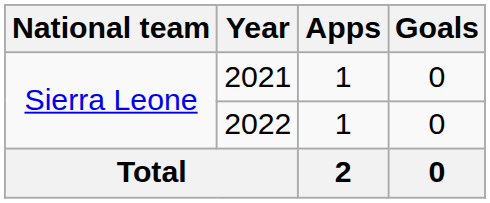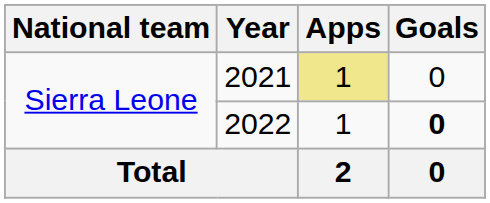(343, 76) no background -> (343, 76) khaki background
(437, 124) normal -> (437, 124) bold
